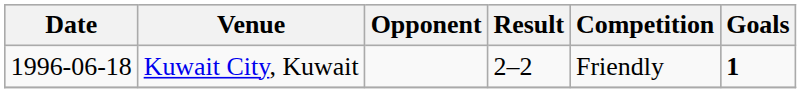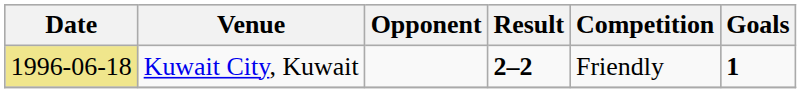(71, 66) no background -> (71, 66) khaki background
(513, 66) normal -> (513, 66) bold
